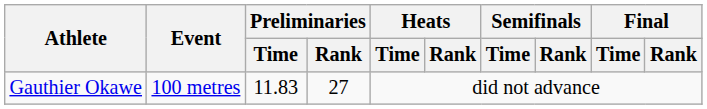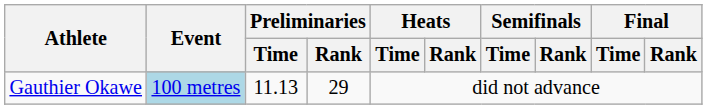(196, 88) no background -> (196, 88) lightblue background
(276, 88) 11.83 -> (276, 88) 11.13
(339, 88) 27 -> (339, 88) 29
